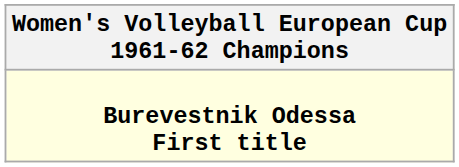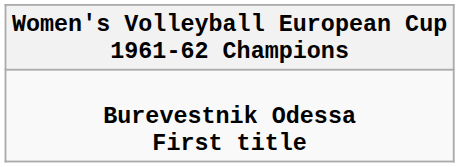(230, 130) lightyellow background -> (230, 130) no background
